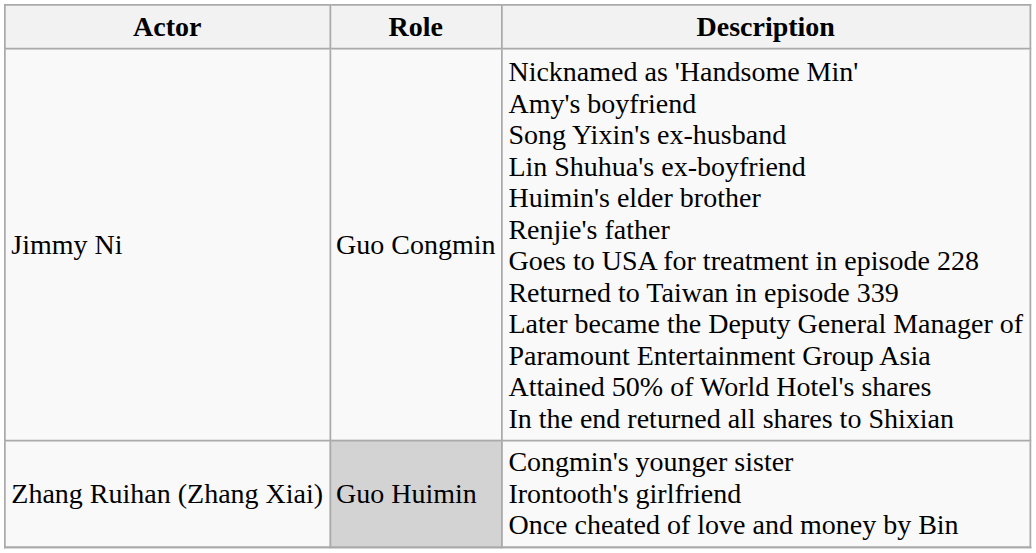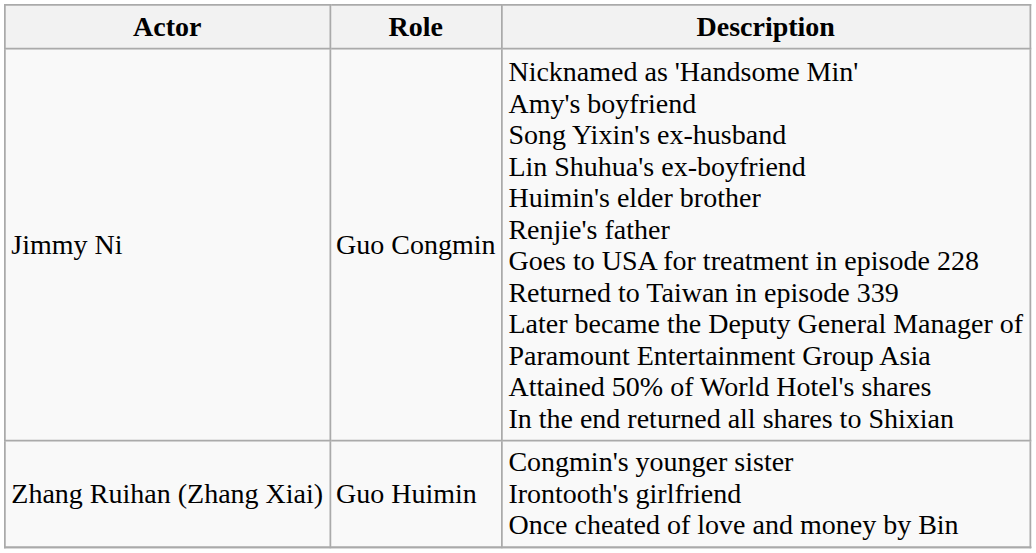(406, 493) lightgrey background -> (406, 493) no background
